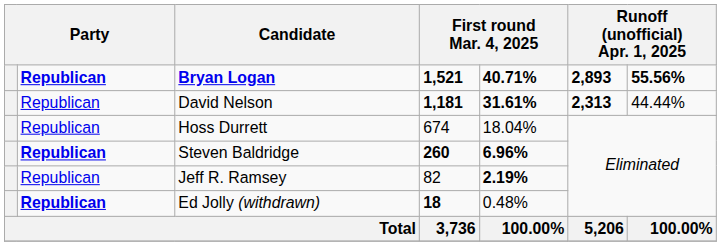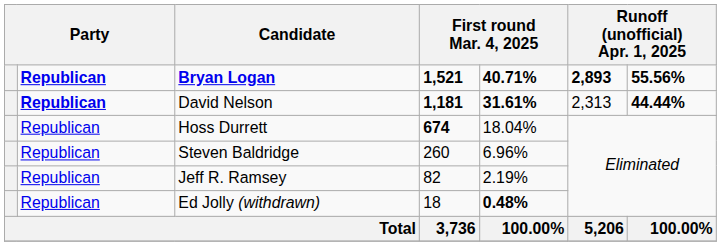(60, 102) normal -> (63, 102) bold
(591, 102) bold -> (591, 102) normal
(658, 102) normal -> (658, 102) bold
(436, 128) normal -> (436, 128) bold
(63, 153) bold -> (60, 153) normal
(436, 153) bold -> (436, 153) normal
(505, 153) bold -> (505, 153) normal
(505, 178) bold -> (505, 178) normal
(63, 203) bold -> (60, 203) normal
(432, 203) bold -> (432, 203) normal
(505, 203) normal -> (505, 203) bold
